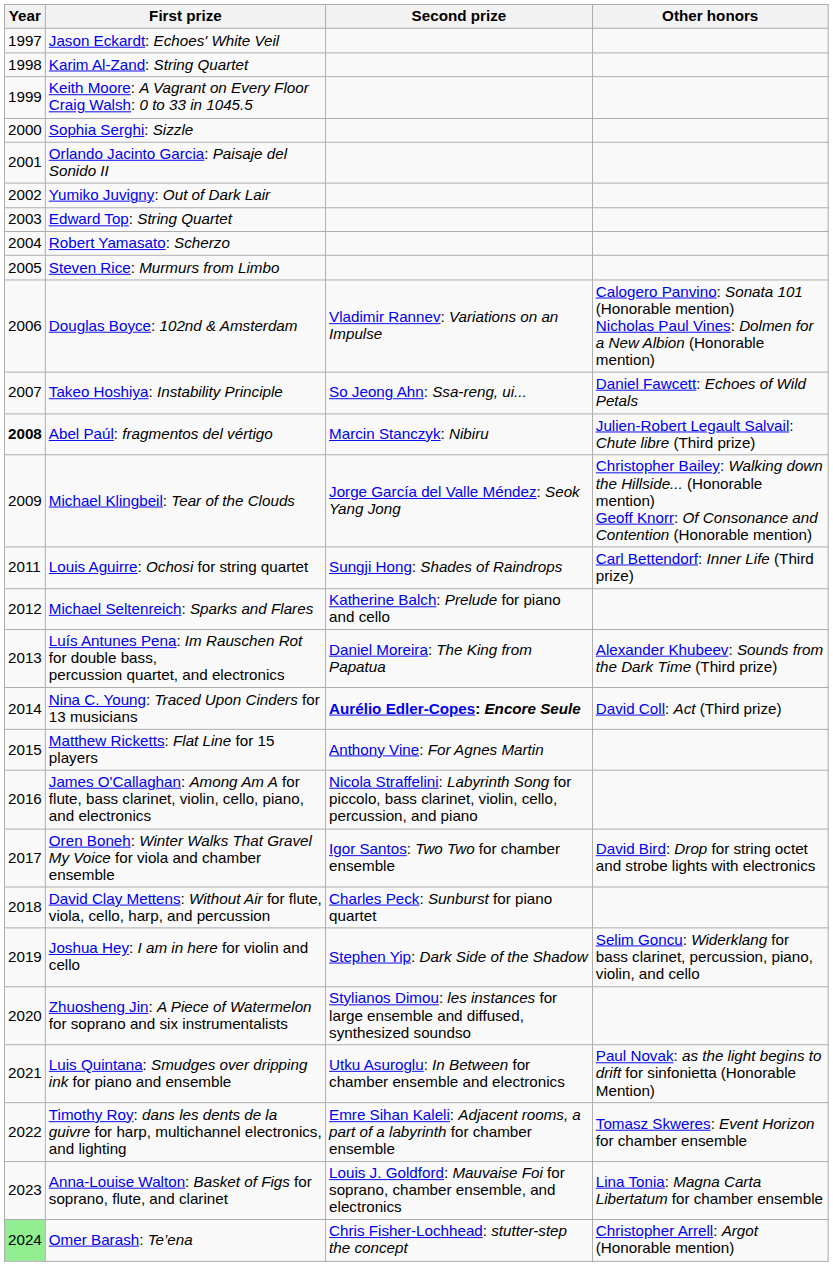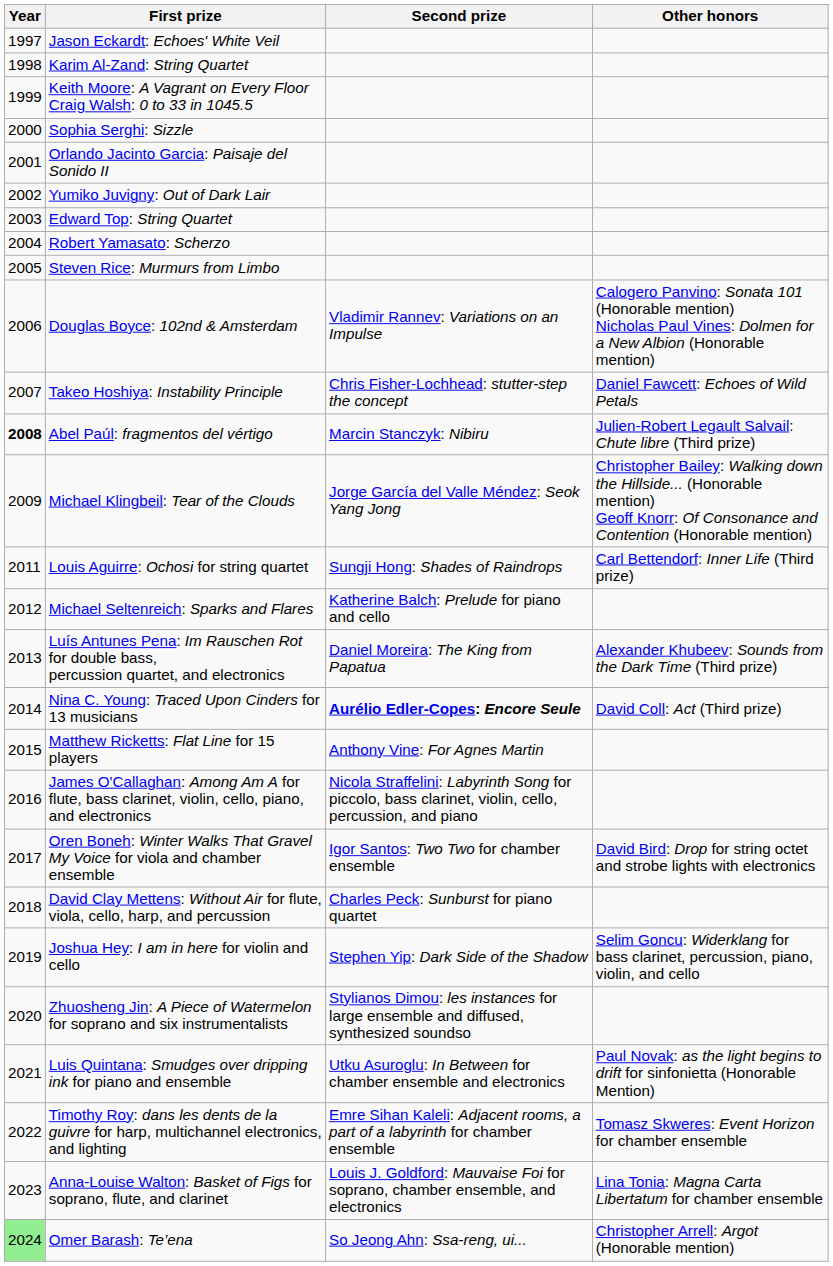(428, 392) So Jeong Ahn: Ssa-reng, ui... -> (448, 392) Chris Fisher-Lochhead: stutter-step the concept
(448, 1240) Chris Fisher-Lochhead: stutter-step the concept -> (428, 1240) So Jeong Ahn: Ssa-reng, ui...
